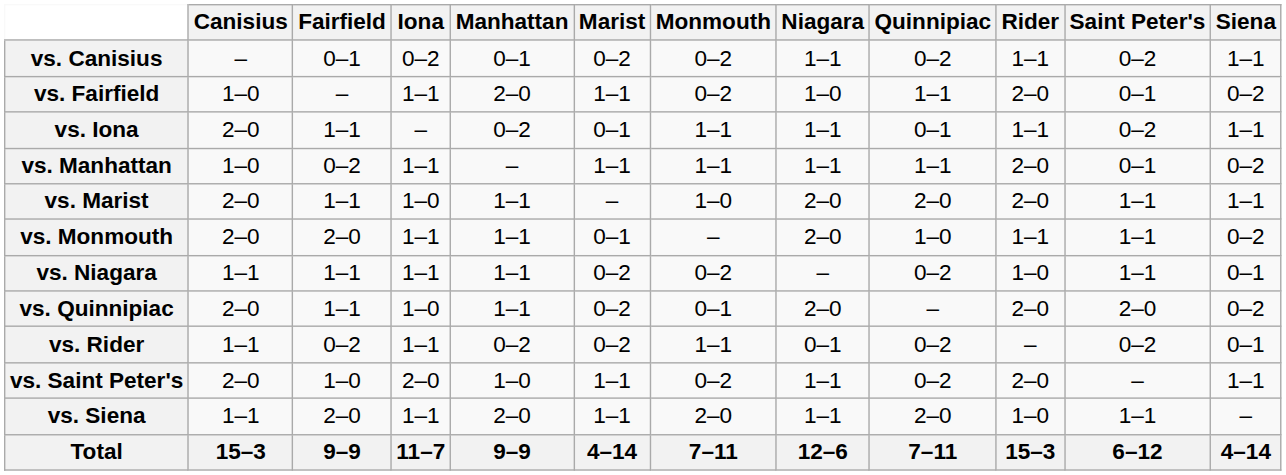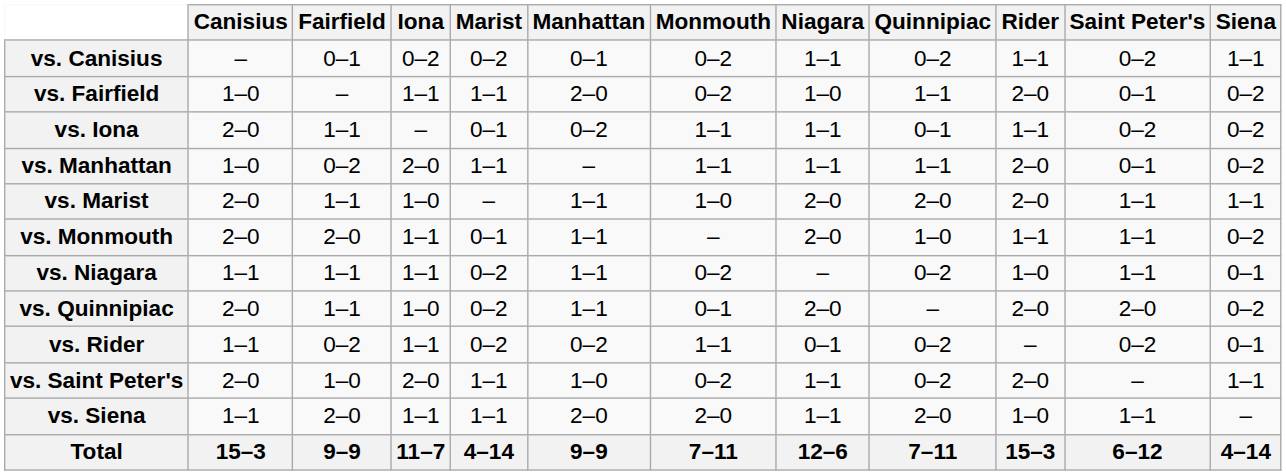columns swapped: (512, 22) <-> (612, 22)
(1246, 129) 1–1 -> (1246, 129) 0–2
(421, 165) 1–1 -> (421, 165) 2–0
